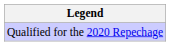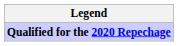(85, 31) normal -> (89, 31) bold
